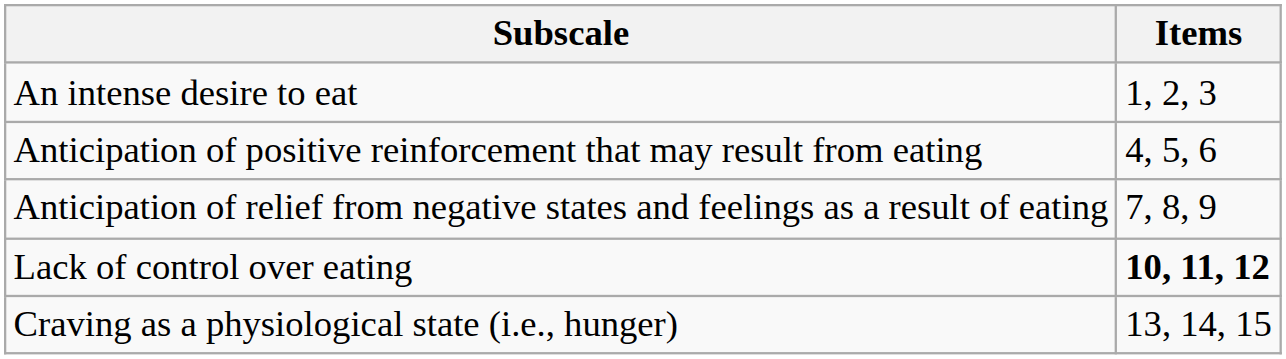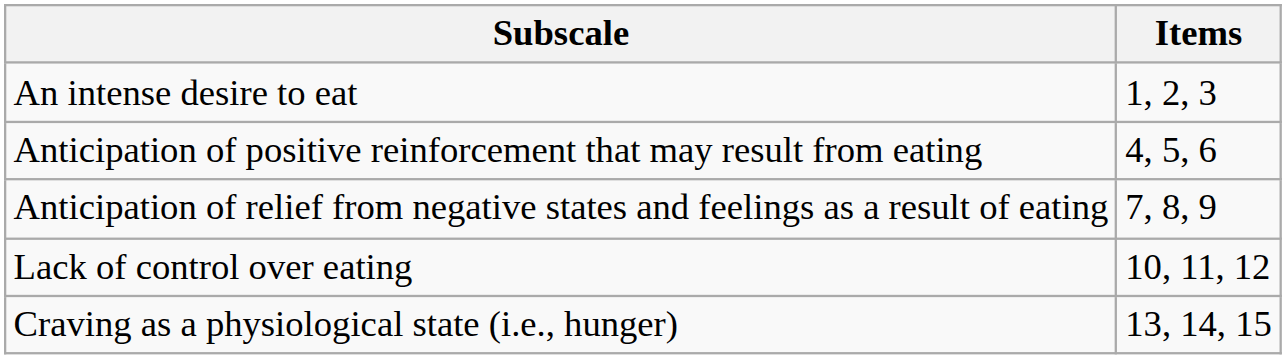(1198, 265) bold -> (1198, 265) normal
